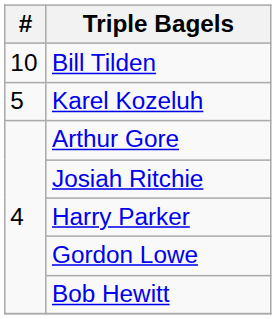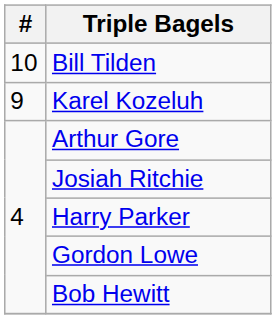(17, 101) 5 -> (17, 101) 9
